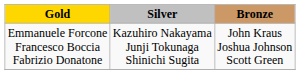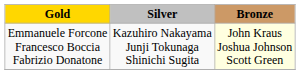(255, 46) no background -> (255, 46) lightyellow background
